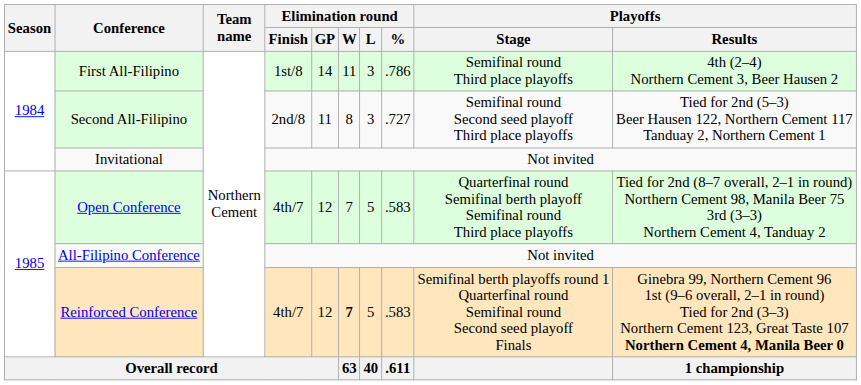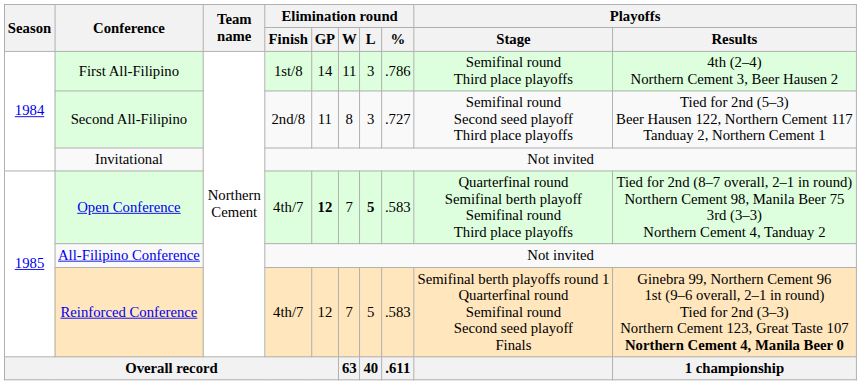(325, 207) normal -> (325, 207) bold
(371, 207) normal -> (371, 207) bold
(349, 312) bold -> (349, 312) normal
